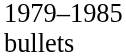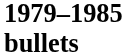(65, 29) normal -> (65, 29) bold
